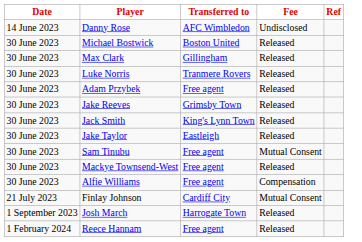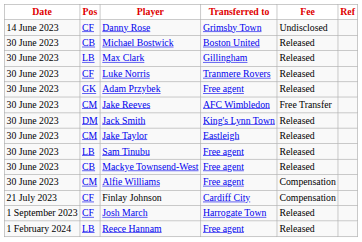+ column: (90, 12)
(216, 27) AFC Wimbledon -> (232, 27) Grimsby Town
(212, 105) Grimsby Town -> (236, 105) AFC Wimbledon
(277, 105) Released -> (306, 105) Free Transfer
(291, 151) Mutual Consent -> (297, 151) Released
(291, 197) Mutual Consent -> (308, 197) Compensation
